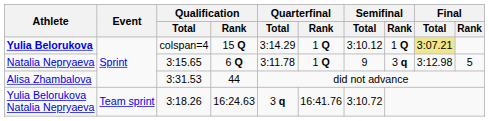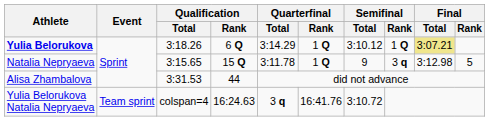(184, 46) colspan=4 -> (184, 46) 3:18.26
(234, 46) 15 Q -> (234, 46) 6 Q
(234, 63) 6 Q -> (234, 63) 15 Q
(184, 102) 3:18.26 -> (184, 102) colspan=4
